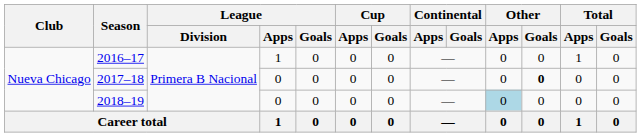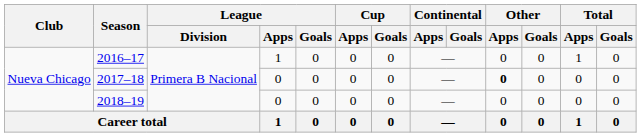(503, 79) normal -> (503, 79) bold
(541, 79) bold -> (541, 79) normal
(503, 100) lightblue background -> (503, 100) no background
